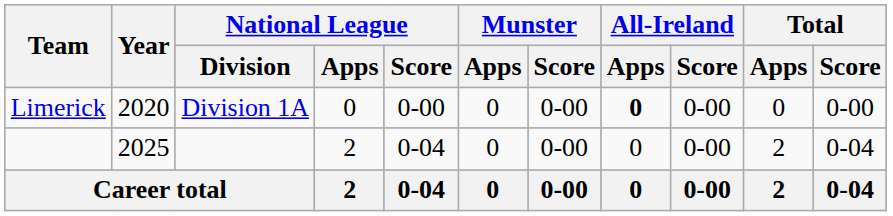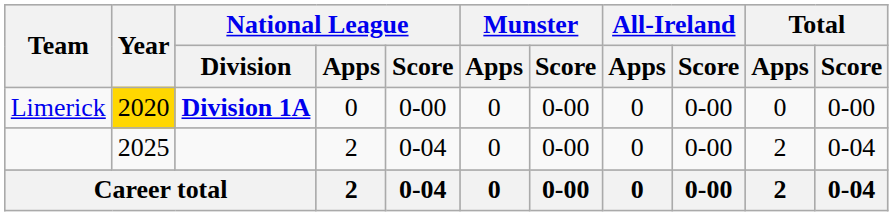(144, 107) no background -> (144, 107) gold background
(245, 107) normal -> (246, 107) bold
(636, 107) bold -> (637, 107) normal
